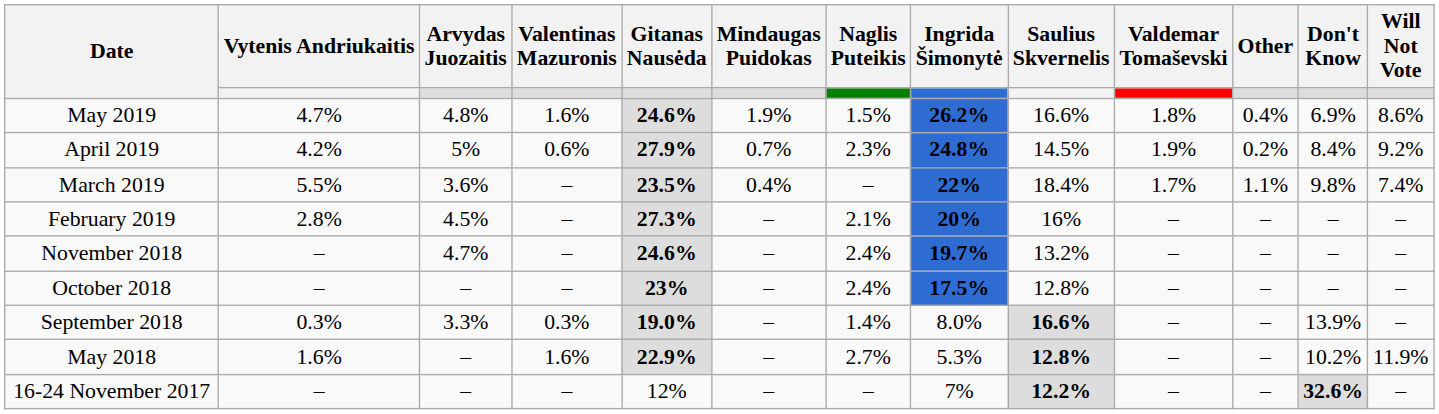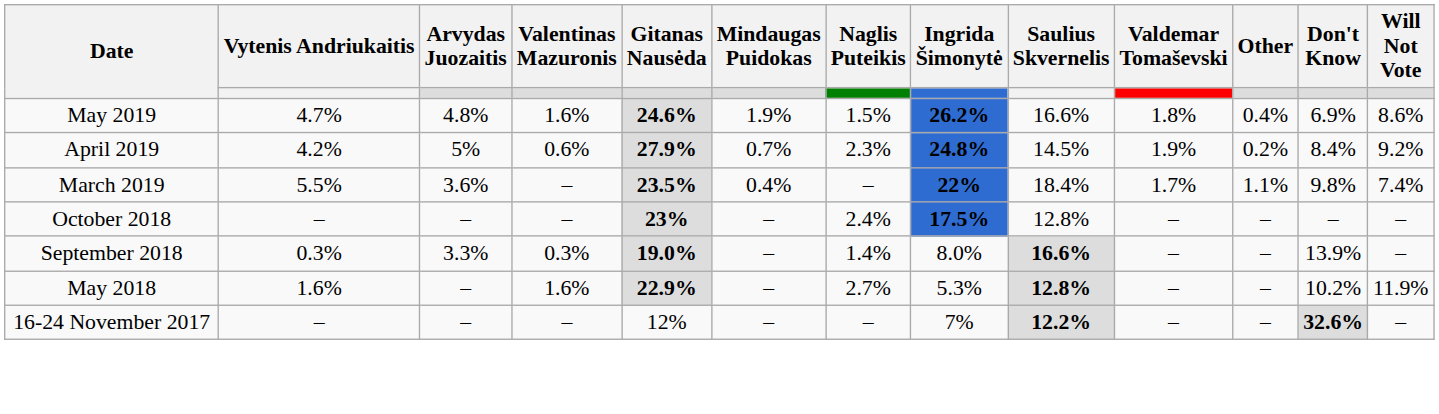- row: (112, 218)
- row: (112, 253)
